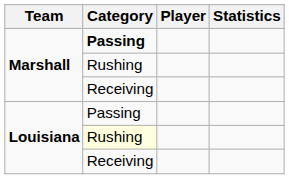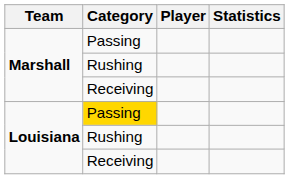(116, 40) bold -> (114, 40) normal
(114, 113) no background -> (114, 113) gold background
(115, 137) lightyellow background -> (115, 137) no background
